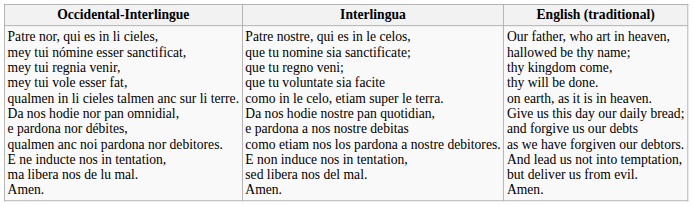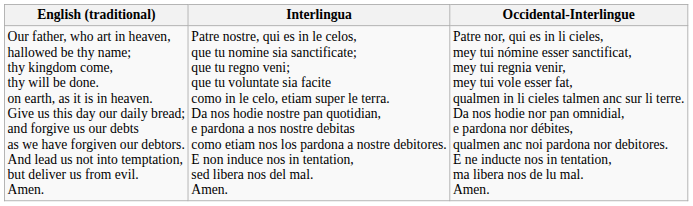columns swapped: (123, 15) <-> (596, 15)
